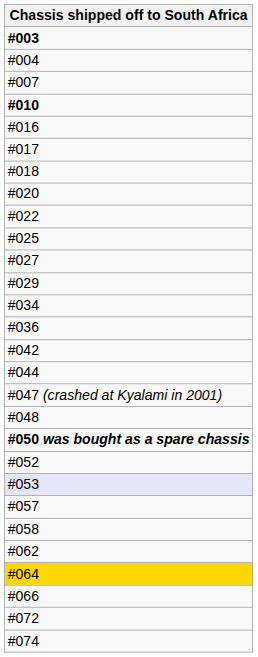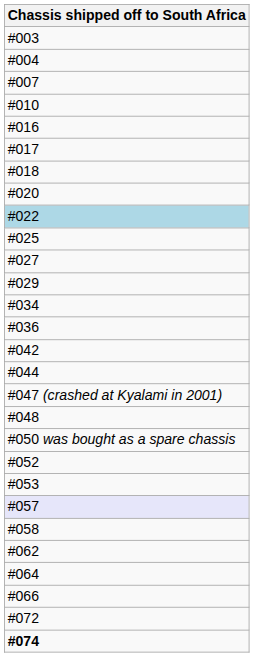(23, 37) bold -> (23, 37) normal
(23, 104) bold -> (23, 104) normal
(23, 216) no background -> (23, 216) lightblue background
(129, 439) bold -> (122, 439) normal
(23, 484) lavender background -> (23, 484) no background
(23, 506) no background -> (23, 506) lavender background
(23, 573) gold background -> (23, 573) no background
(23, 640) normal -> (23, 640) bold
